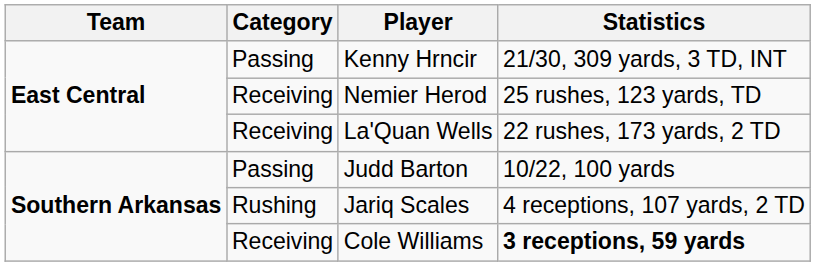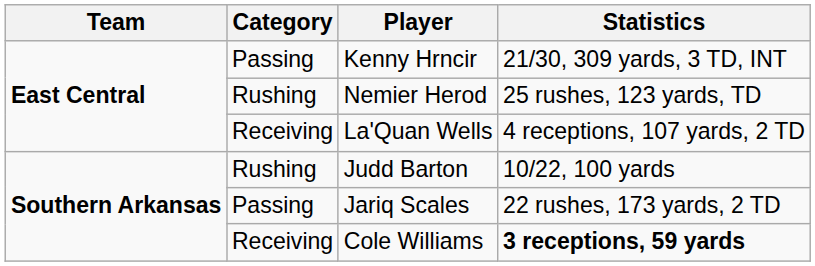(283, 95) Receiving -> (274, 95) Rushing
(642, 132) 22 rushes, 173 yards, 2 TD -> (654, 132) 4 receptions, 107 yards, 2 TD
(273, 168) Passing -> (274, 168) Rushing
(274, 205) Rushing -> (273, 205) Passing
(654, 205) 4 receptions, 107 yards, 2 TD -> (642, 205) 22 rushes, 173 yards, 2 TD
